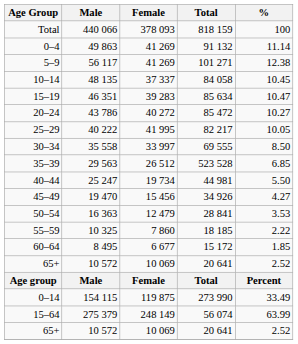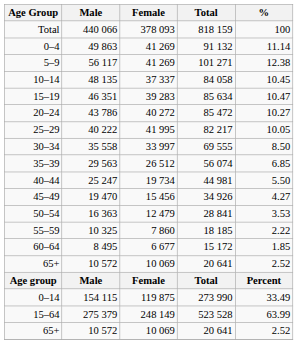(215, 163) 523 528 -> (218, 163) 56 074
(218, 314) 56 074 -> (215, 314) 523 528
